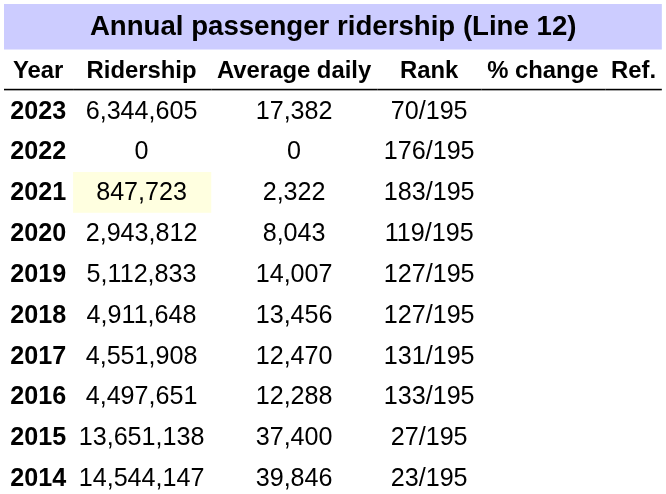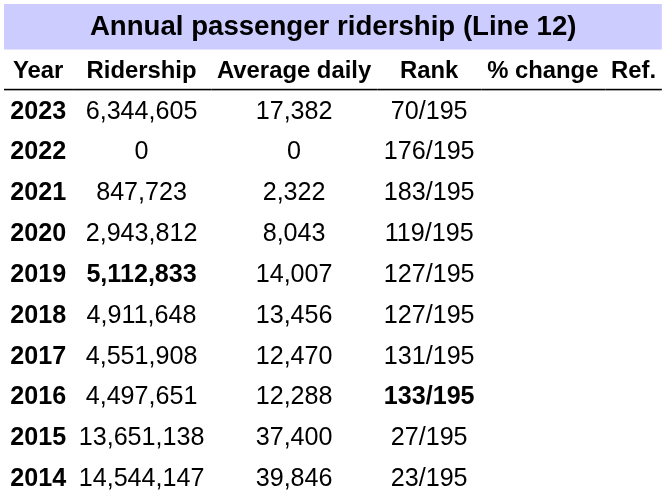(142, 192) lightyellow background -> (142, 192) no background
(142, 273) normal -> (142, 273) bold
(429, 396) normal -> (429, 396) bold
